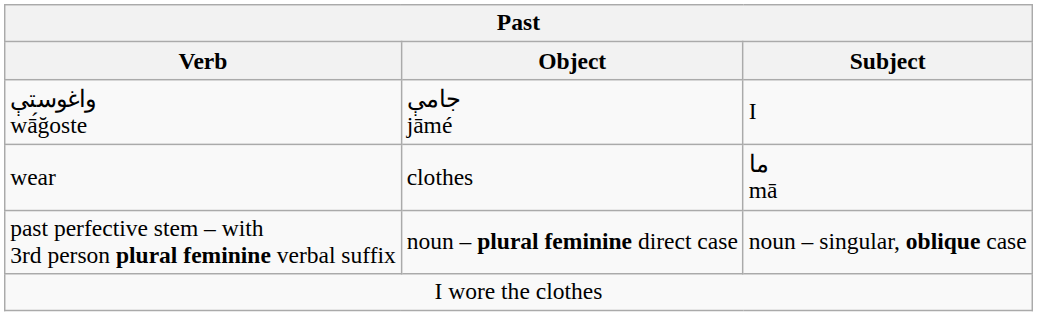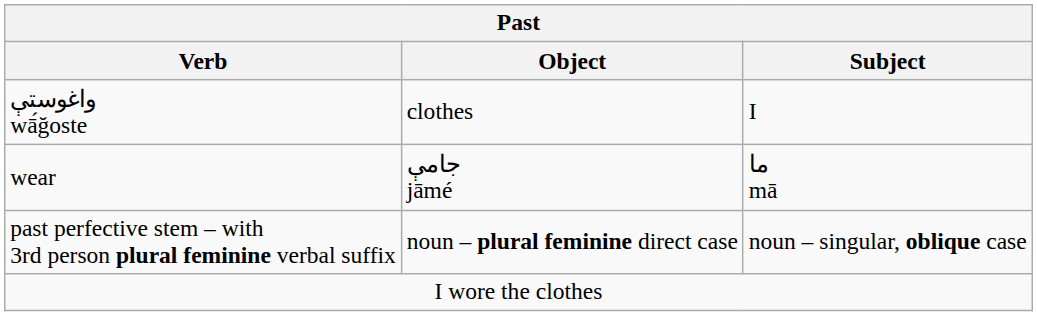(434, 112) جامې jāmé -> (440, 111) clothes
(440, 176) clothes -> (434, 177) جامې jāmé
